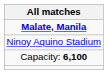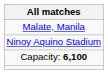(54, 27) bold -> (54, 27) normal
